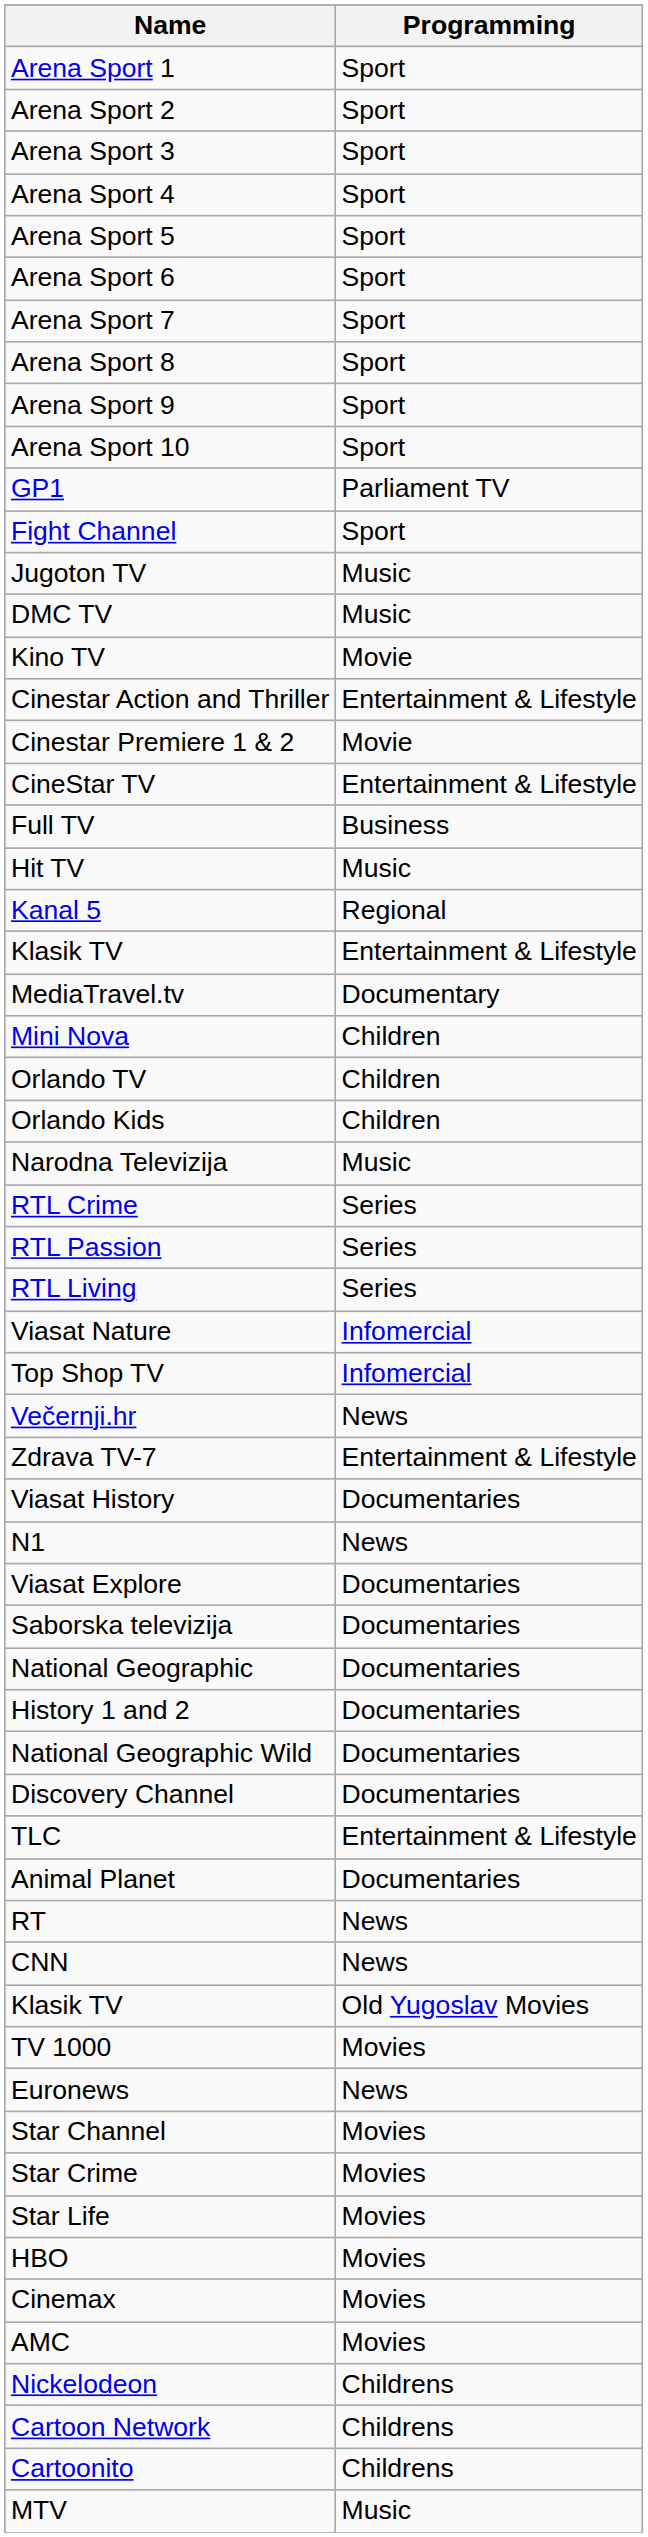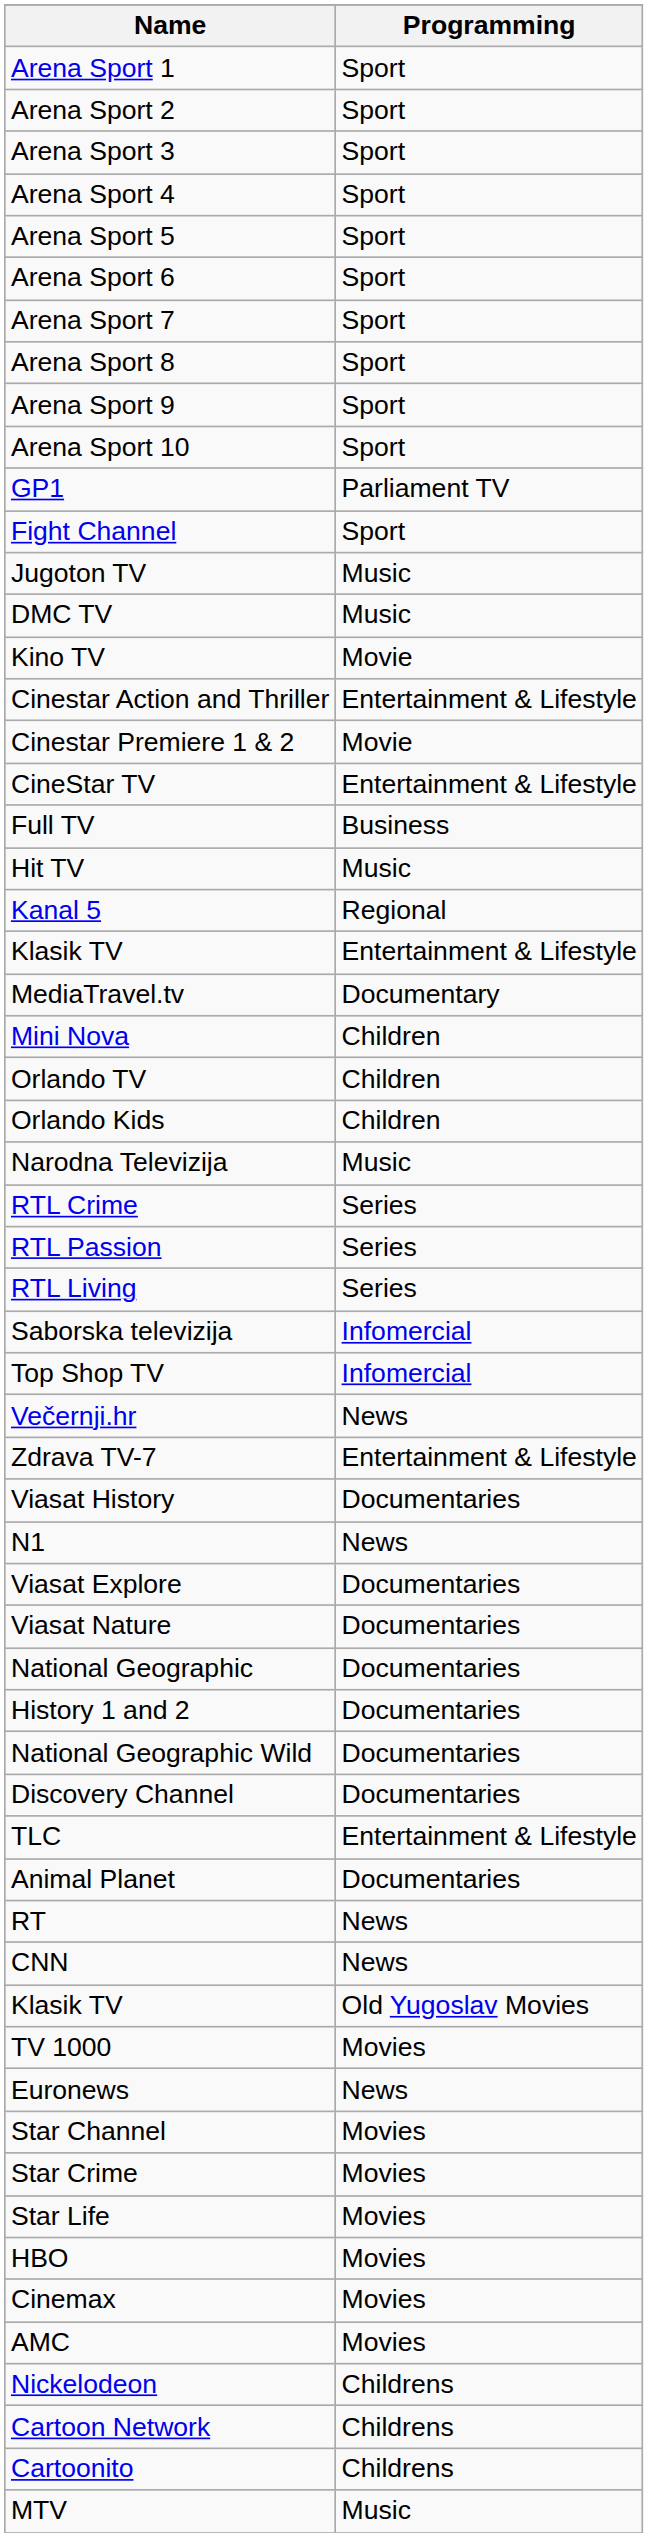(91, 1331) Viasat Nature -> (122, 1331) Saborska televizija
(122, 1626) Saborska televizija -> (91, 1626) Viasat Nature
